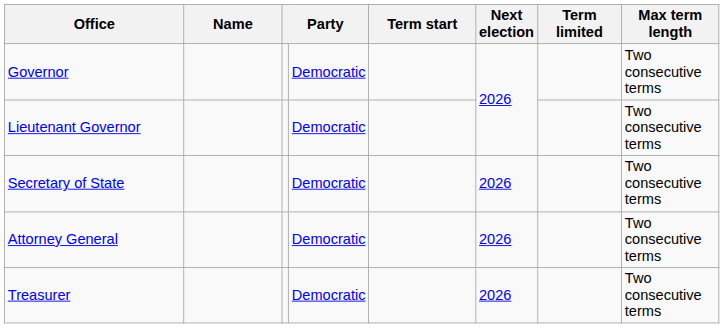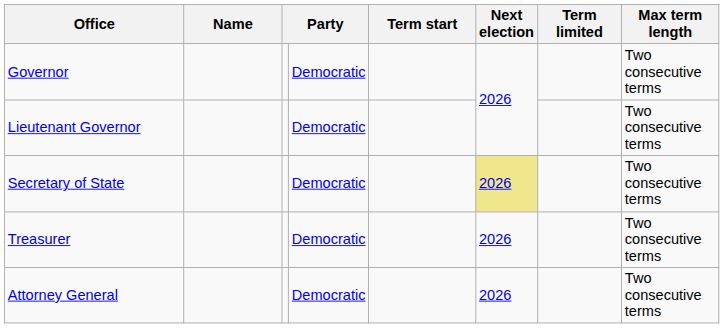(495, 183) no background -> (495, 183) khaki background
rows swapped: (63, 239) <-> (39, 295)
